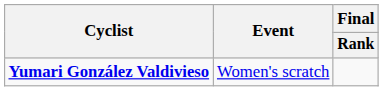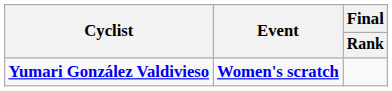(273, 72) normal -> (278, 72) bold
